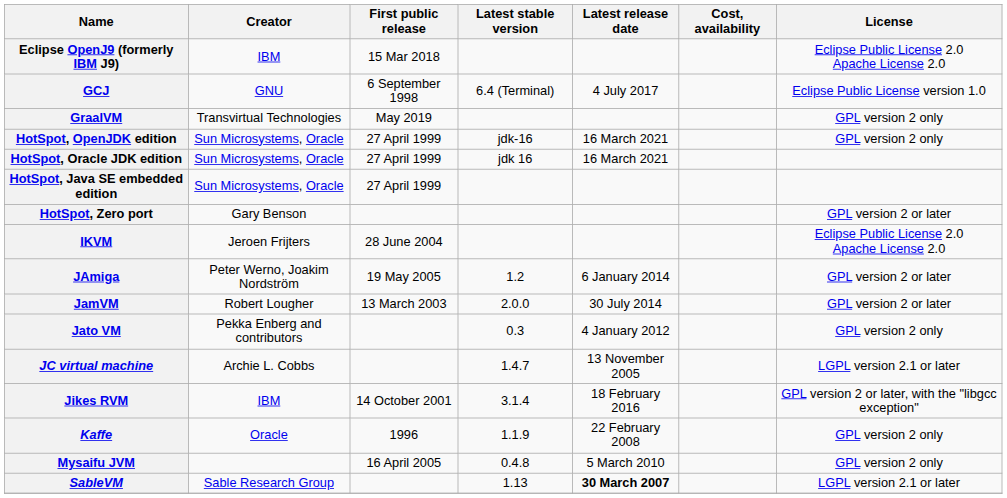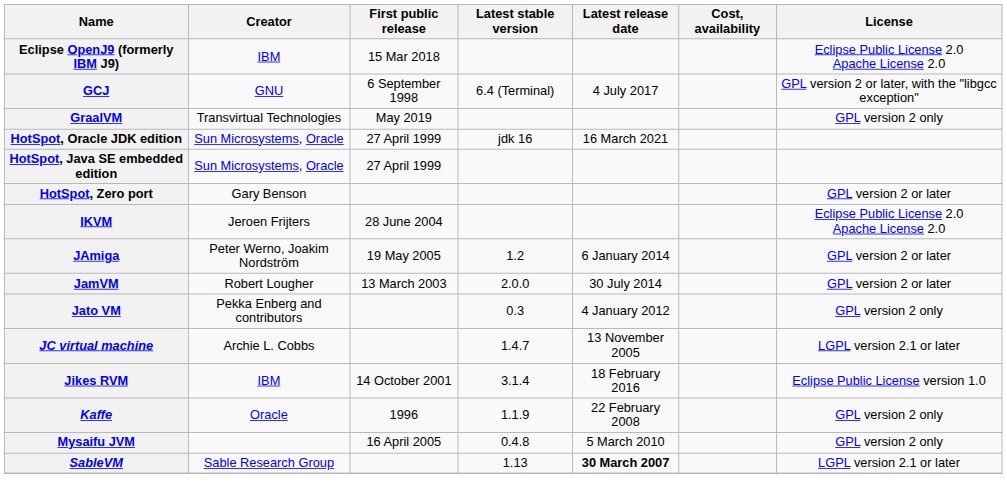(889, 91) Eclipse Public License version 1.0 -> (889, 91) GPL version 2 or later, with the "libgcc exception"
- row: (96, 139)
(889, 400) GPL version 2 or later, with the "libgcc exception" -> (889, 380) Eclipse Public License version 1.0
